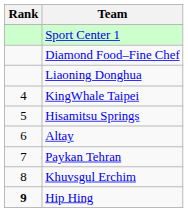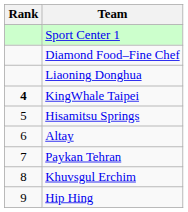(23, 95) normal -> (23, 95) bold
(23, 197) bold -> (23, 197) normal
